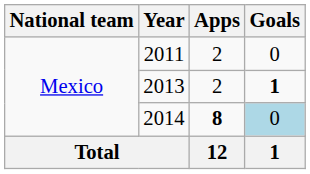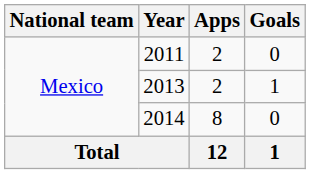(275, 86) bold -> (275, 86) normal
(217, 119) bold -> (217, 119) normal
(275, 119) lightblue background -> (275, 119) no background
